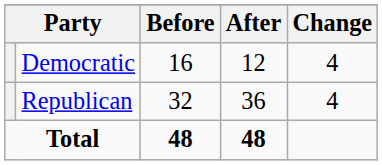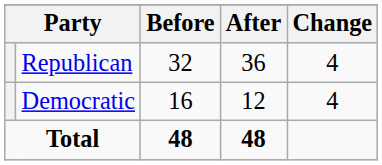rows swapped: (77, 100) <-> (78, 62)
